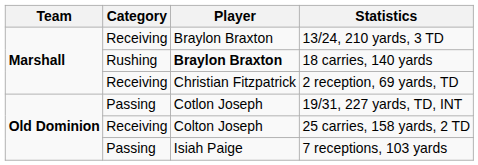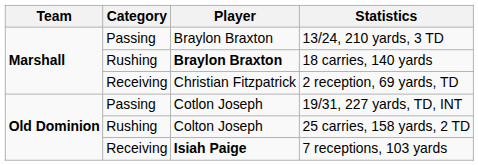(137, 38) Receiving -> (131, 38) Passing
(137, 126) Receiving -> (132, 126) Rushing
(131, 148) Passing -> (137, 148) Receiving
(208, 148) normal -> (210, 148) bold
